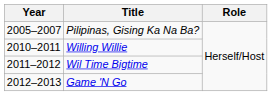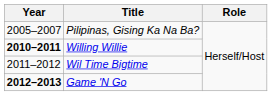(34, 47) normal -> (34, 47) bold
(34, 82) normal -> (34, 82) bold
